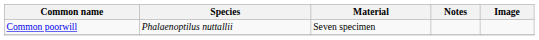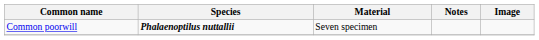(187, 27) normal -> (187, 27) bold
